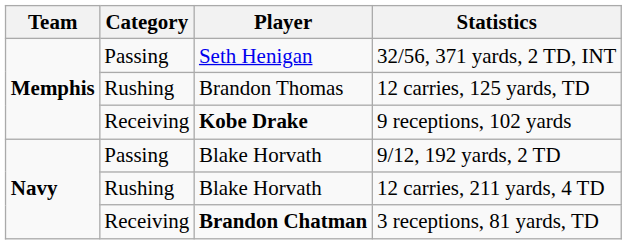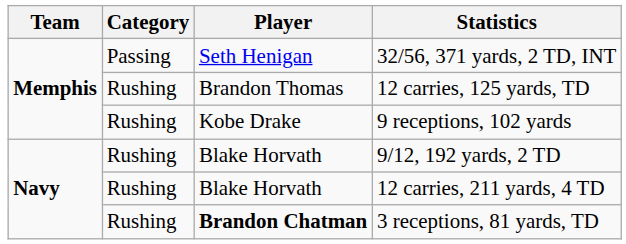(147, 121) Receiving -> (142, 121) Rushing
(253, 121) bold -> (250, 121) normal
(136, 155) Passing -> (142, 155) Rushing
(147, 221) Receiving -> (142, 221) Rushing
